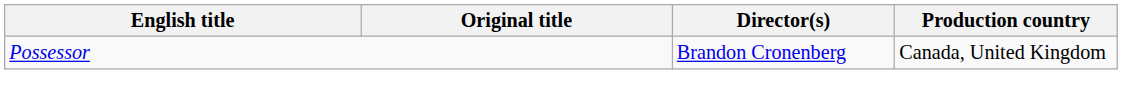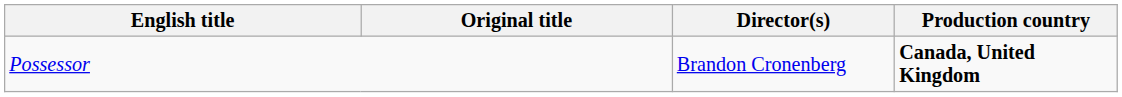(1003, 52) normal -> (967, 63) bold
